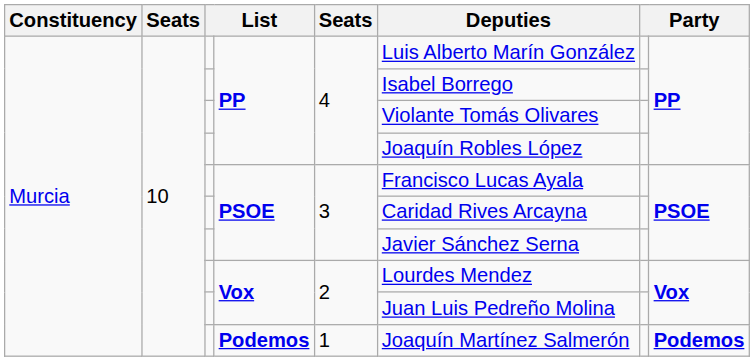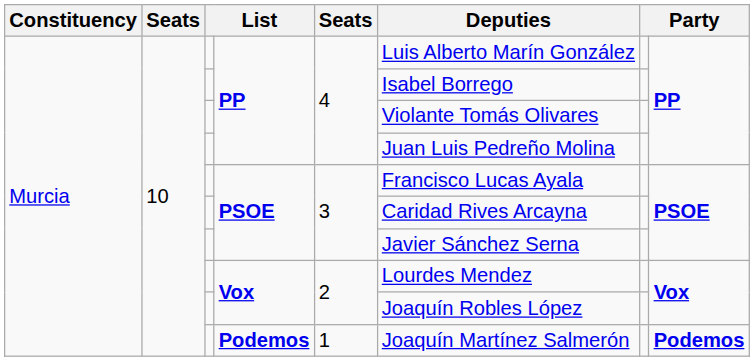(482, 148) Joaquín Robles López -> (498, 148) Juan Luis Pedreño Molina
(498, 308) Juan Luis Pedreño Molina -> (482, 308) Joaquín Robles López
